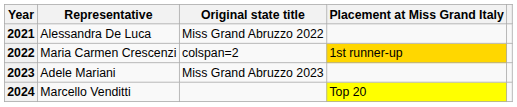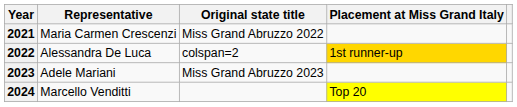(96, 34) Alessandra De Luca -> (108, 34) Maria Carmen Crescenzi
(108, 53) Maria Carmen Crescenzi -> (96, 53) Alessandra De Luca
